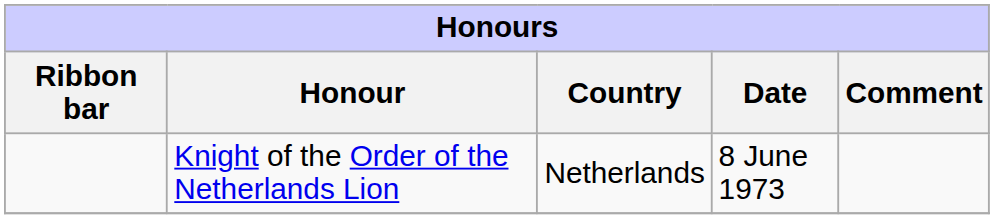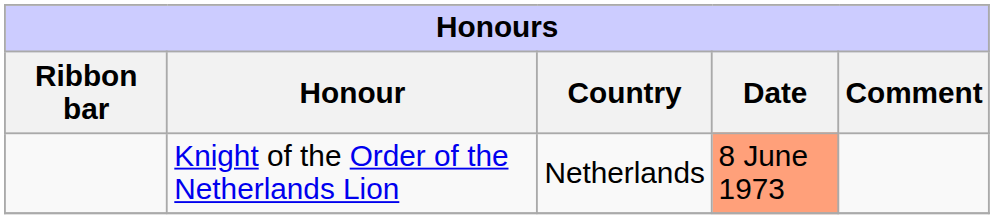(763, 172) no background -> (763, 172) lightsalmon background
